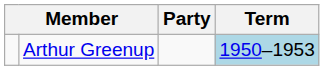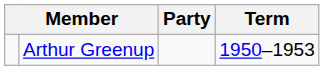(267, 49) lightblue background -> (267, 49) no background
